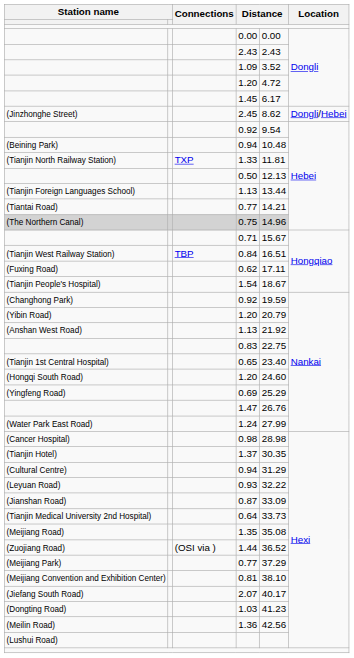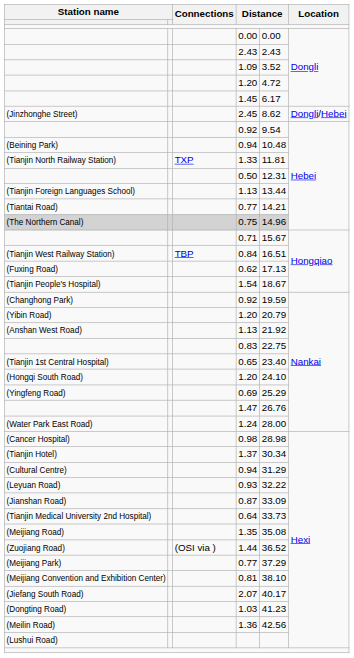(274, 176) 12.13 -> (274, 176) 12.31
(274, 268) 17.11 -> (274, 268) 17.13
(274, 377) 24.60 -> (274, 377) 24.10
(274, 423) 27.99 -> (274, 423) 28.00
(274, 454) 30.35 -> (274, 454) 30.34
